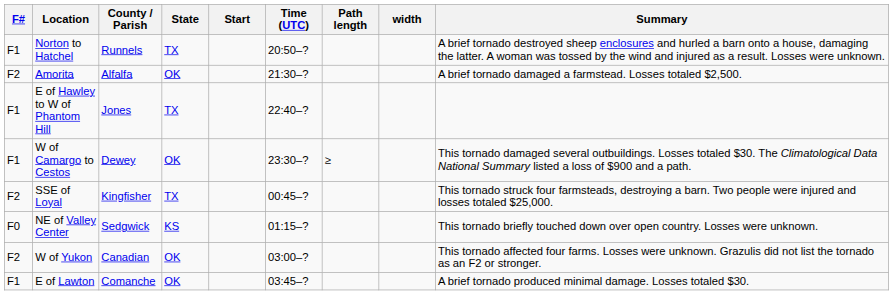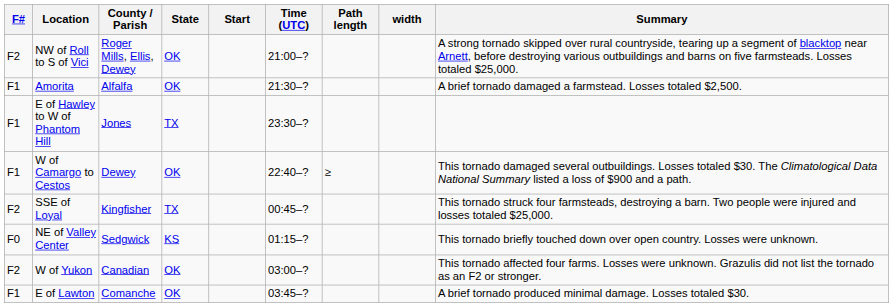- row: (58, 50)
+ row: (62, 56)
(13, 74) F2 -> (13, 86) F1
(288, 110) 22:40–? -> (288, 123) 23:30–?
(288, 160) 23:30–? -> (288, 172) 22:40–?
